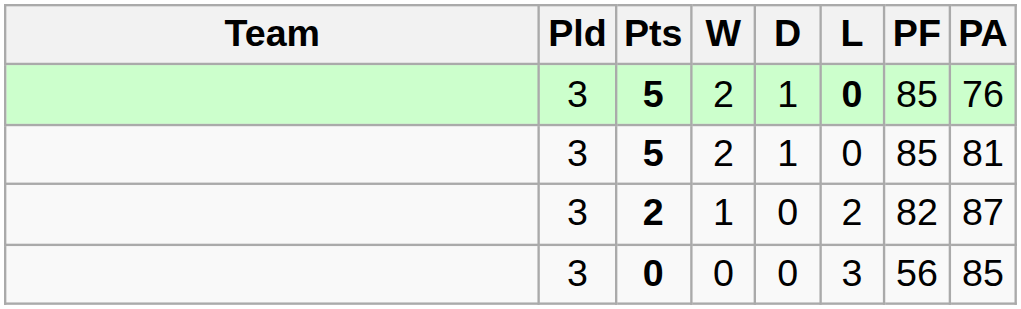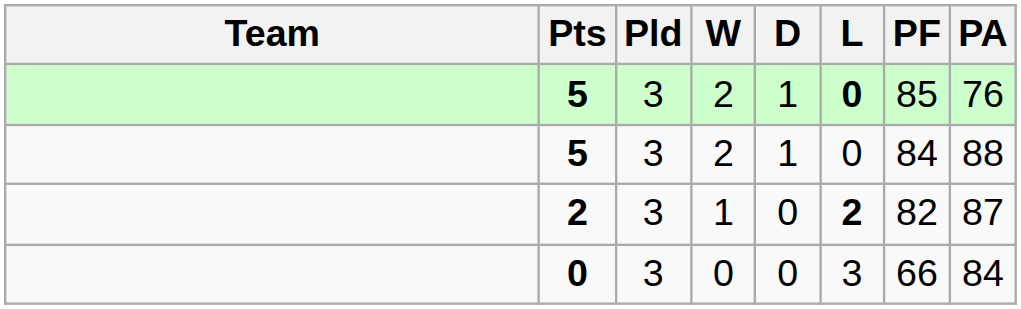columns swapped: (653, 34) <-> (577, 34)
(917, 153) 85 -> (917, 153) 84
(983, 153) 81 -> (983, 153) 88
(852, 213) normal -> (852, 213) bold
(917, 272) 56 -> (917, 272) 66
(983, 272) 85 -> (983, 272) 84
